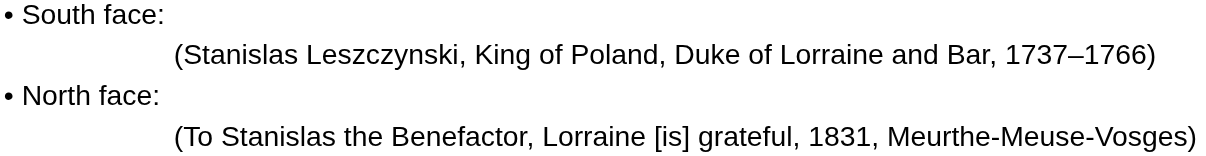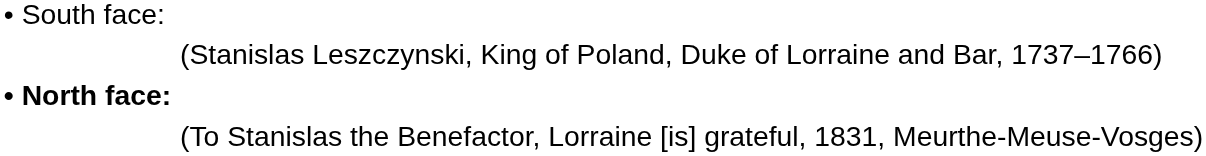(82, 95) normal -> (87, 95) bold
